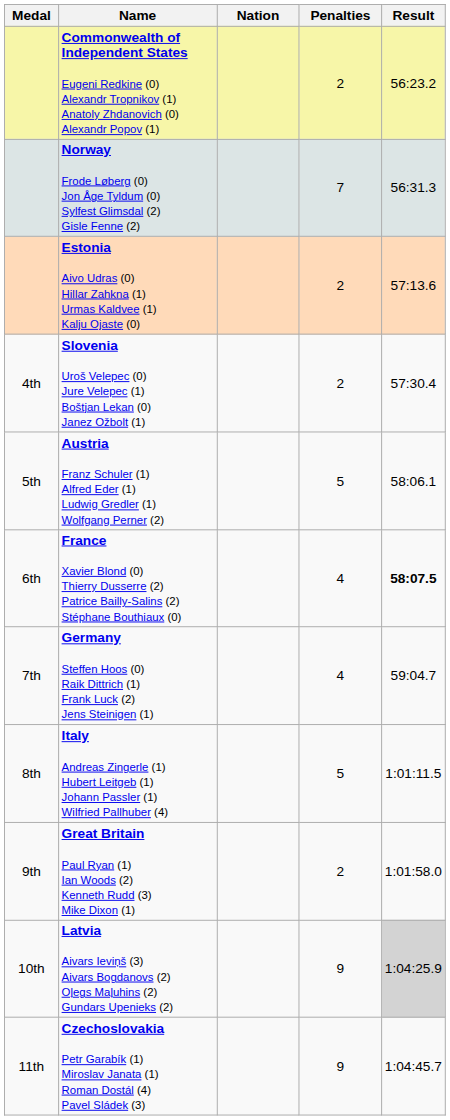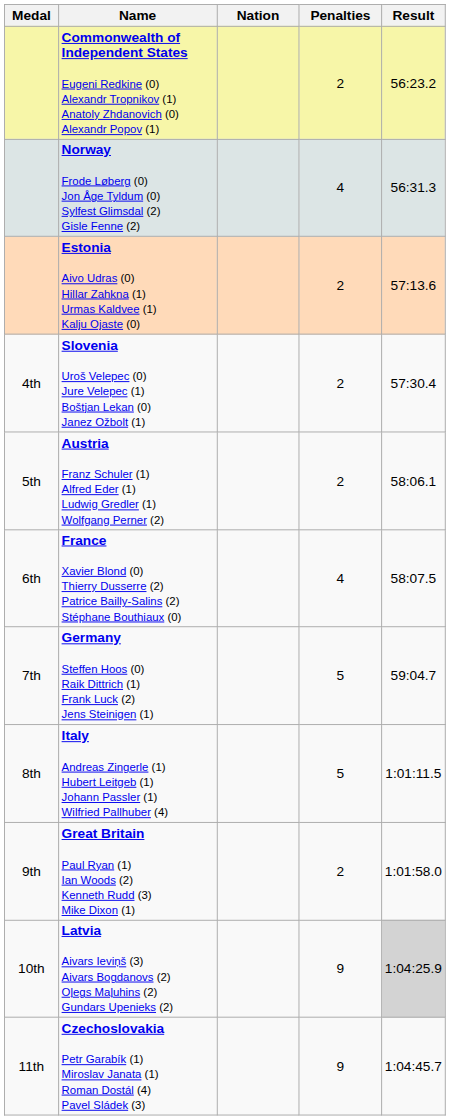(340, 188) 7 -> (340, 188) 4
(340, 481) 5 -> (340, 481) 2
(413, 579) bold -> (413, 579) normal
(340, 676) 4 -> (340, 676) 5
